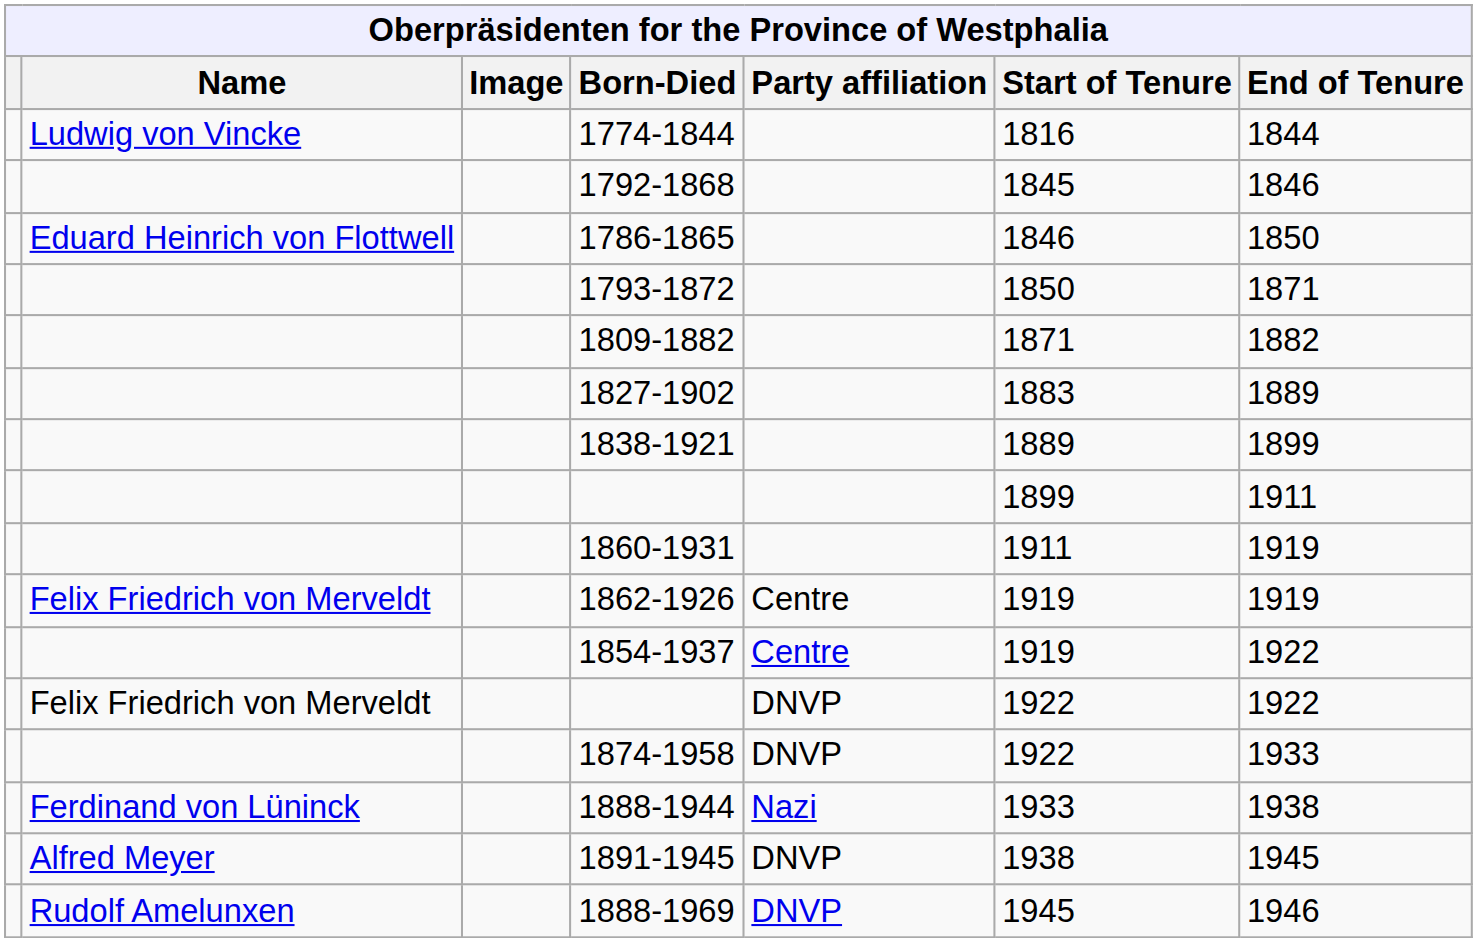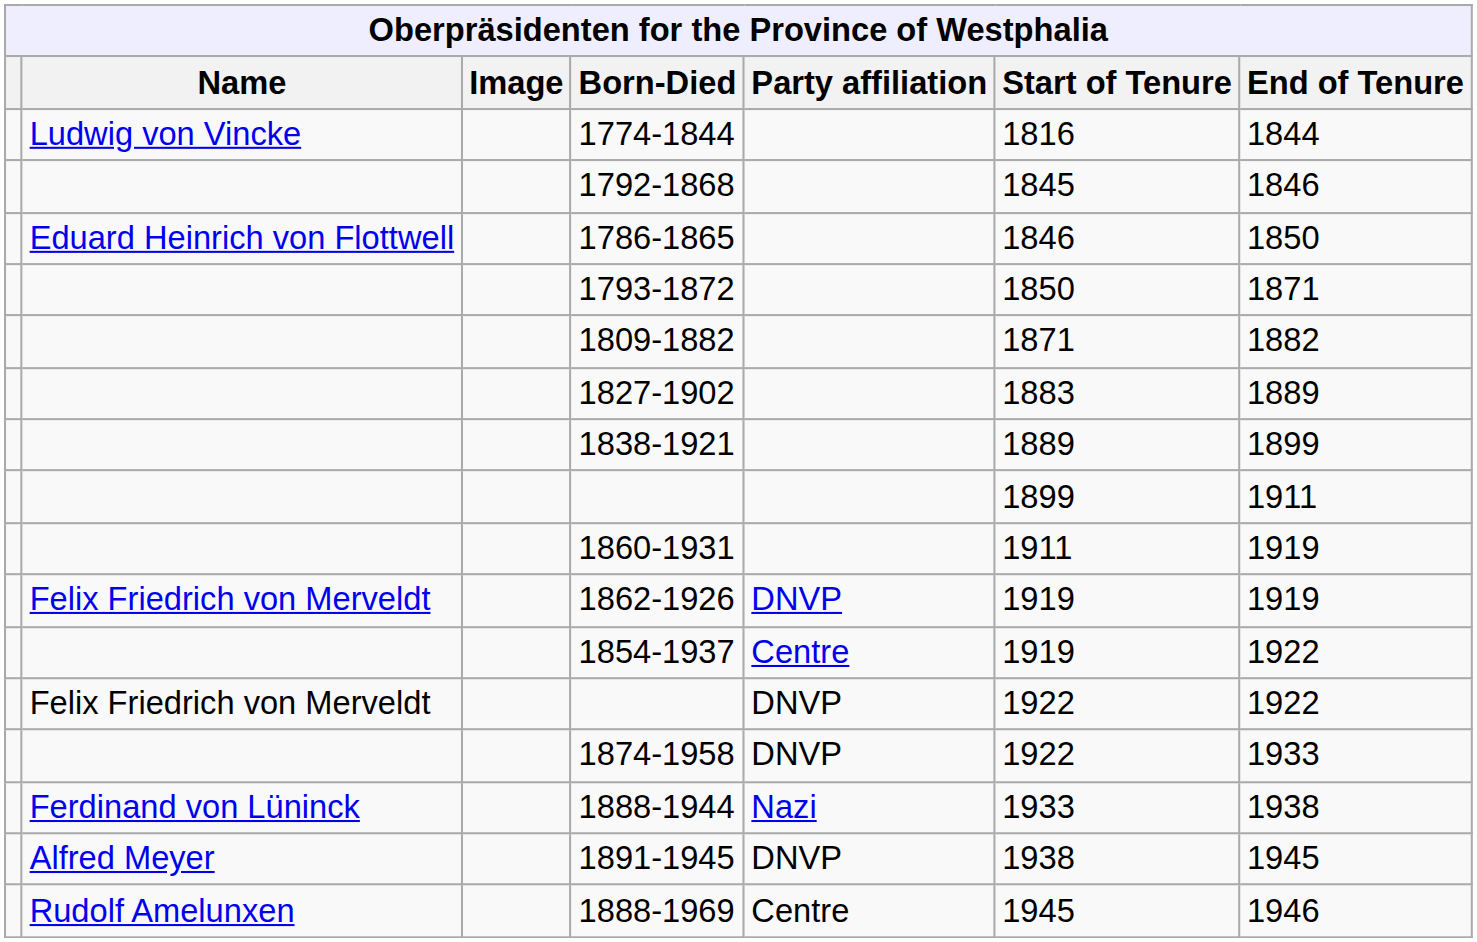(800, 599) Centre -> (797, 599) DNVP
(797, 910) DNVP -> (800, 910) Centre
